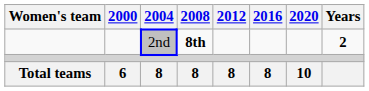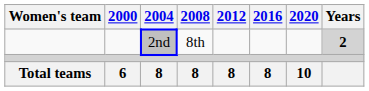(195, 42) bold -> (195, 42) normal
(343, 42) no background -> (343, 42) lightgrey background
